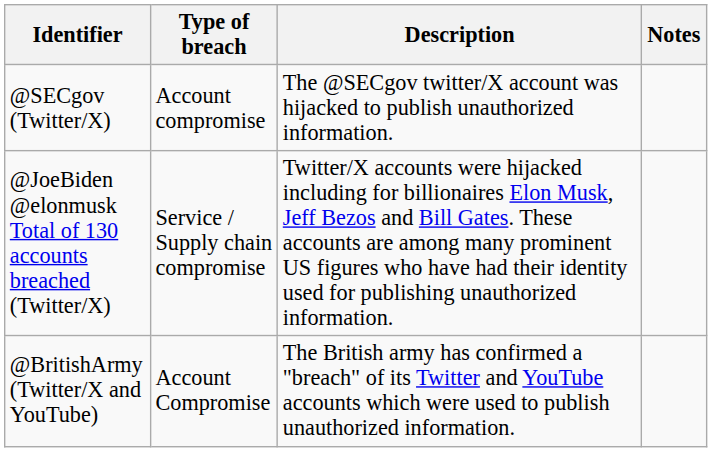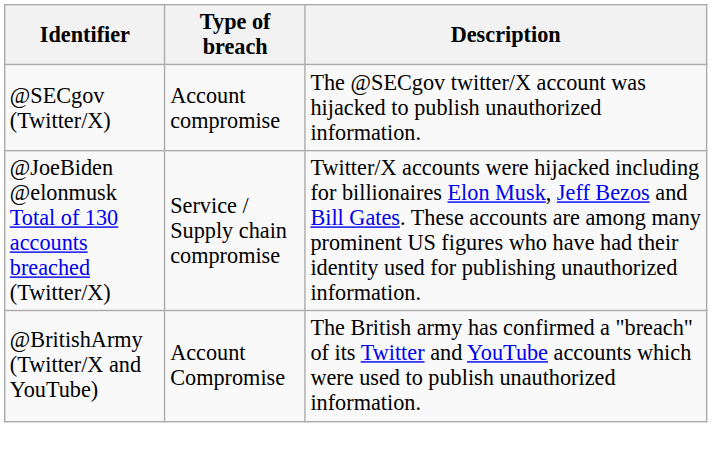- column: (674, 34)
